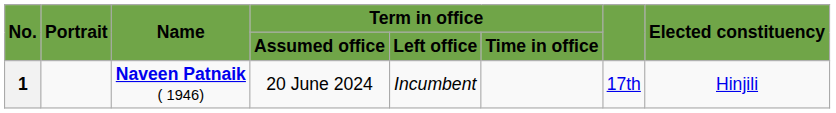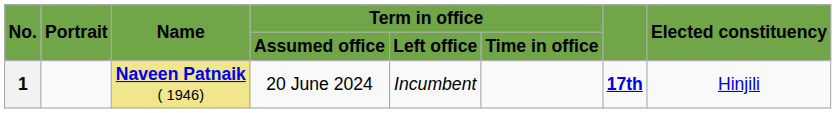(181, 84) no background -> (181, 84) khaki background
(624, 84) normal -> (625, 84) bold
